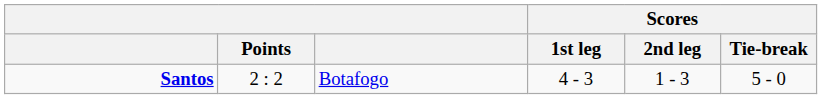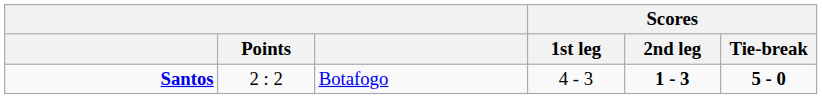(672, 78) normal -> (672, 78) bold
(769, 78) normal -> (769, 78) bold
